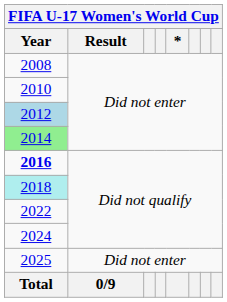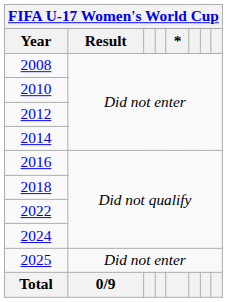(36, 114) lightblue background -> (36, 114) no background
(36, 138) lightgreen background -> (36, 138) no background
(36, 162) bold -> (36, 162) normal
(36, 187) paleturquoise background -> (36, 187) no background
